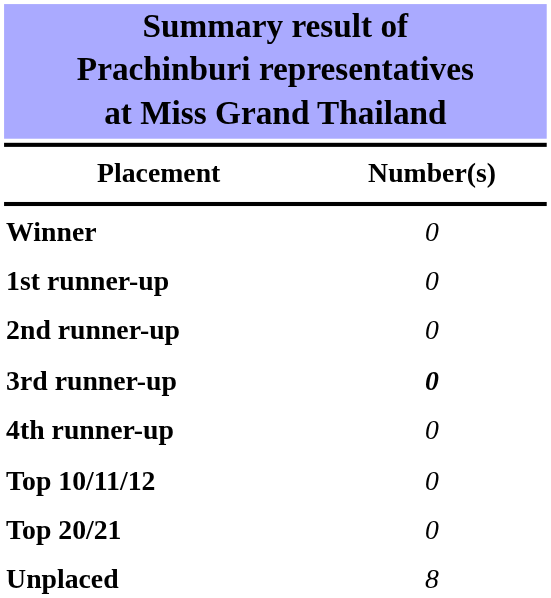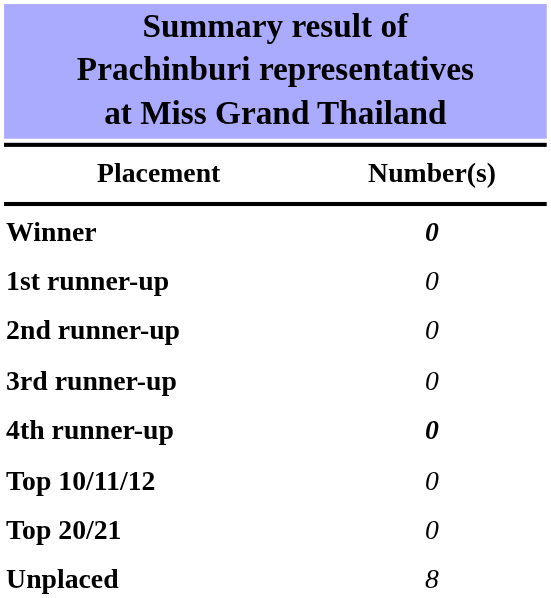(432, 231) normal -> (432, 231) bold
(432, 380) bold -> (432, 380) normal
(432, 430) normal -> (432, 430) bold
